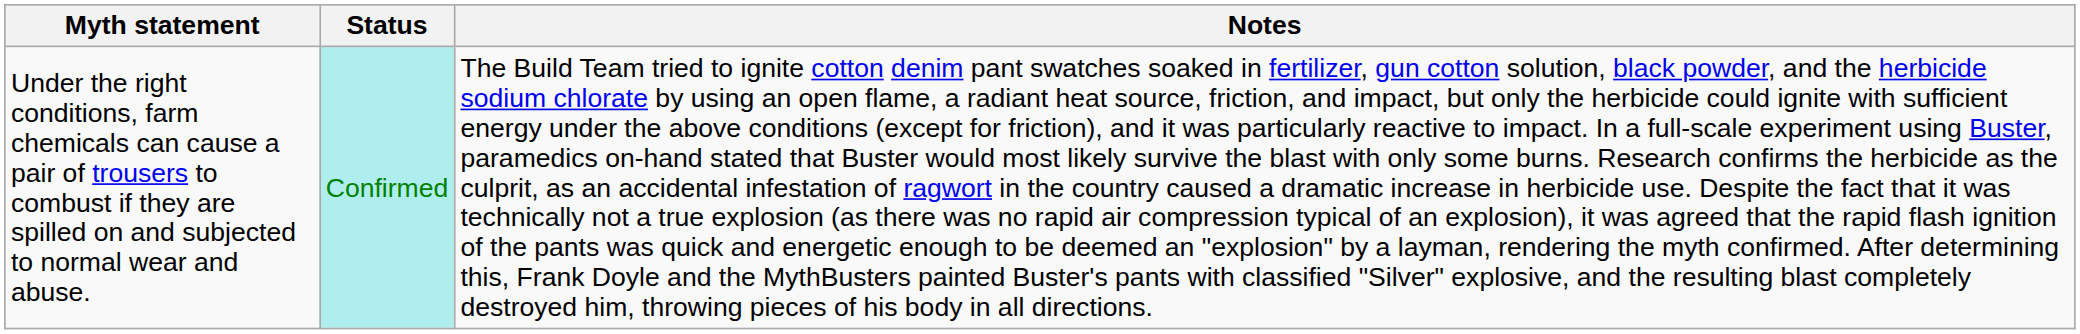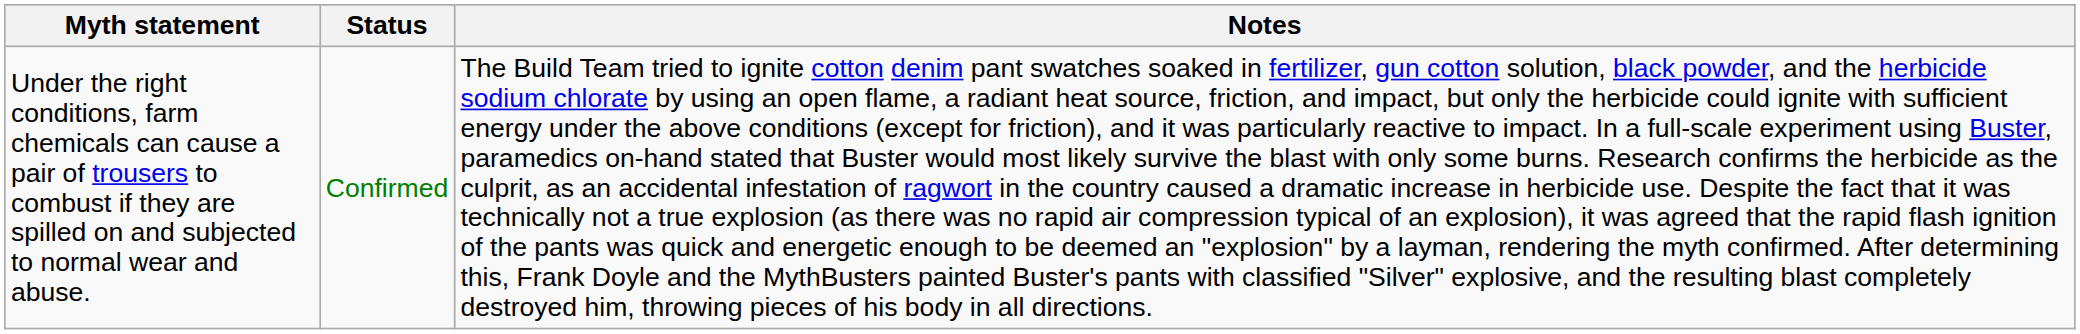(387, 187) paleturquoise background -> (387, 187) no background
